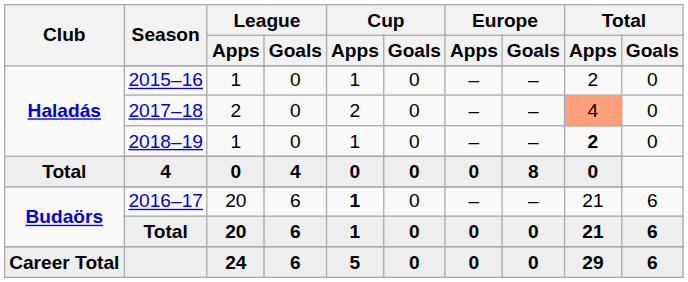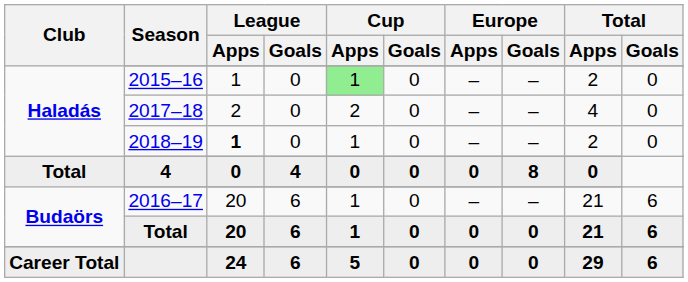(355, 81) no background -> (355, 81) lightgreen background
(593, 111) lightsalmon background -> (593, 111) no background
(236, 141) normal -> (236, 141) bold
(593, 141) bold -> (593, 141) normal
(355, 202) bold -> (355, 202) normal
